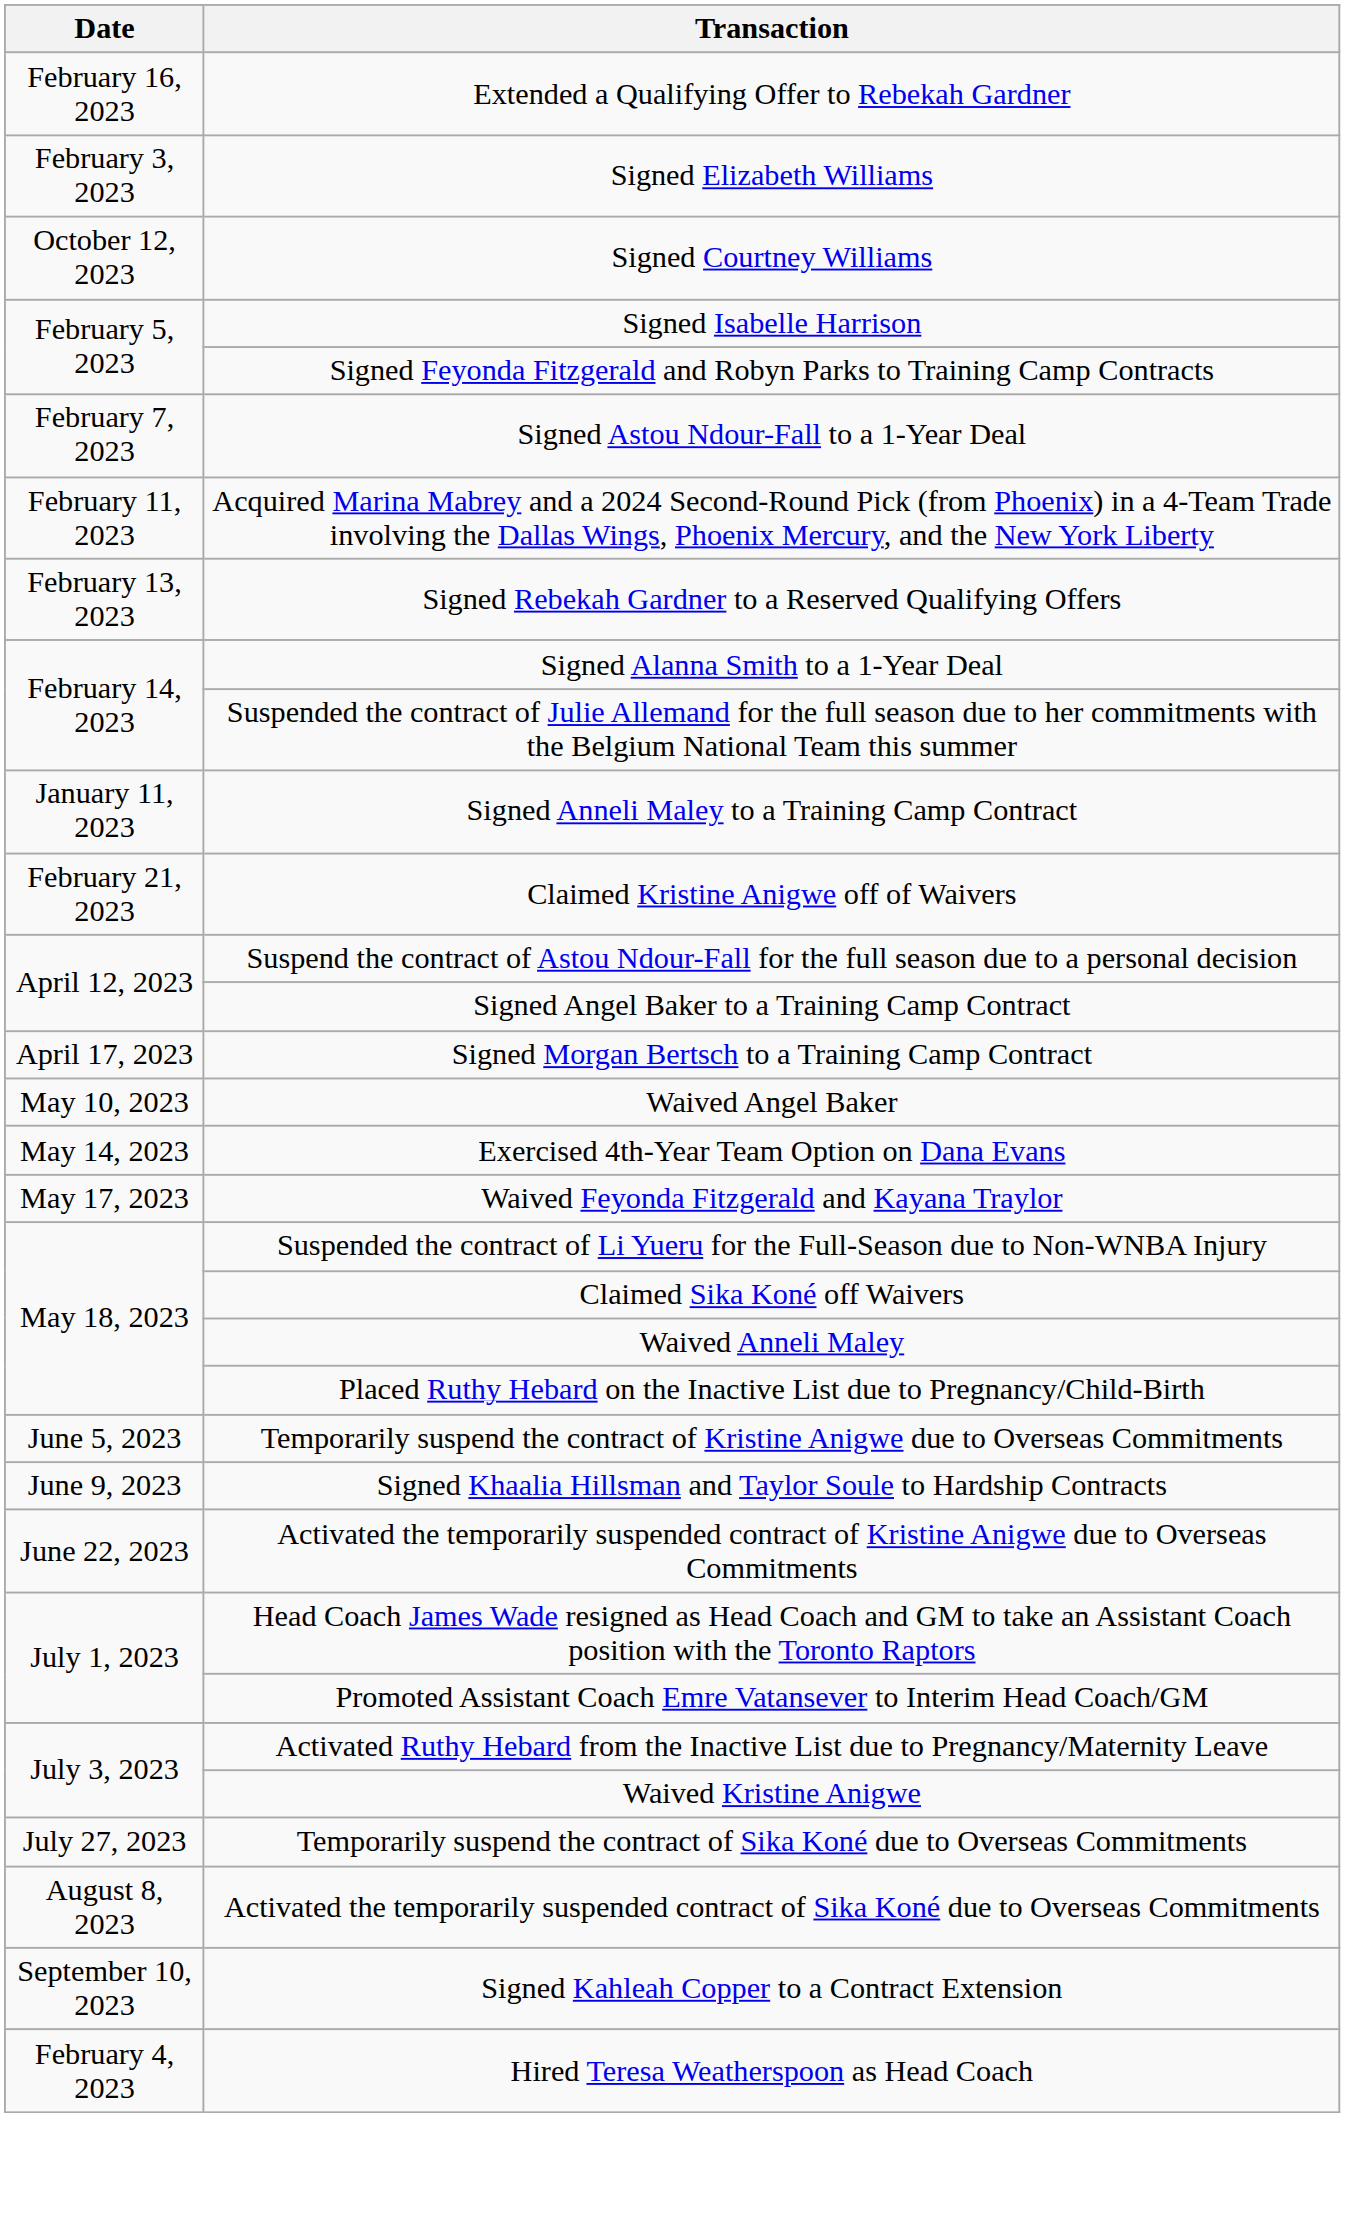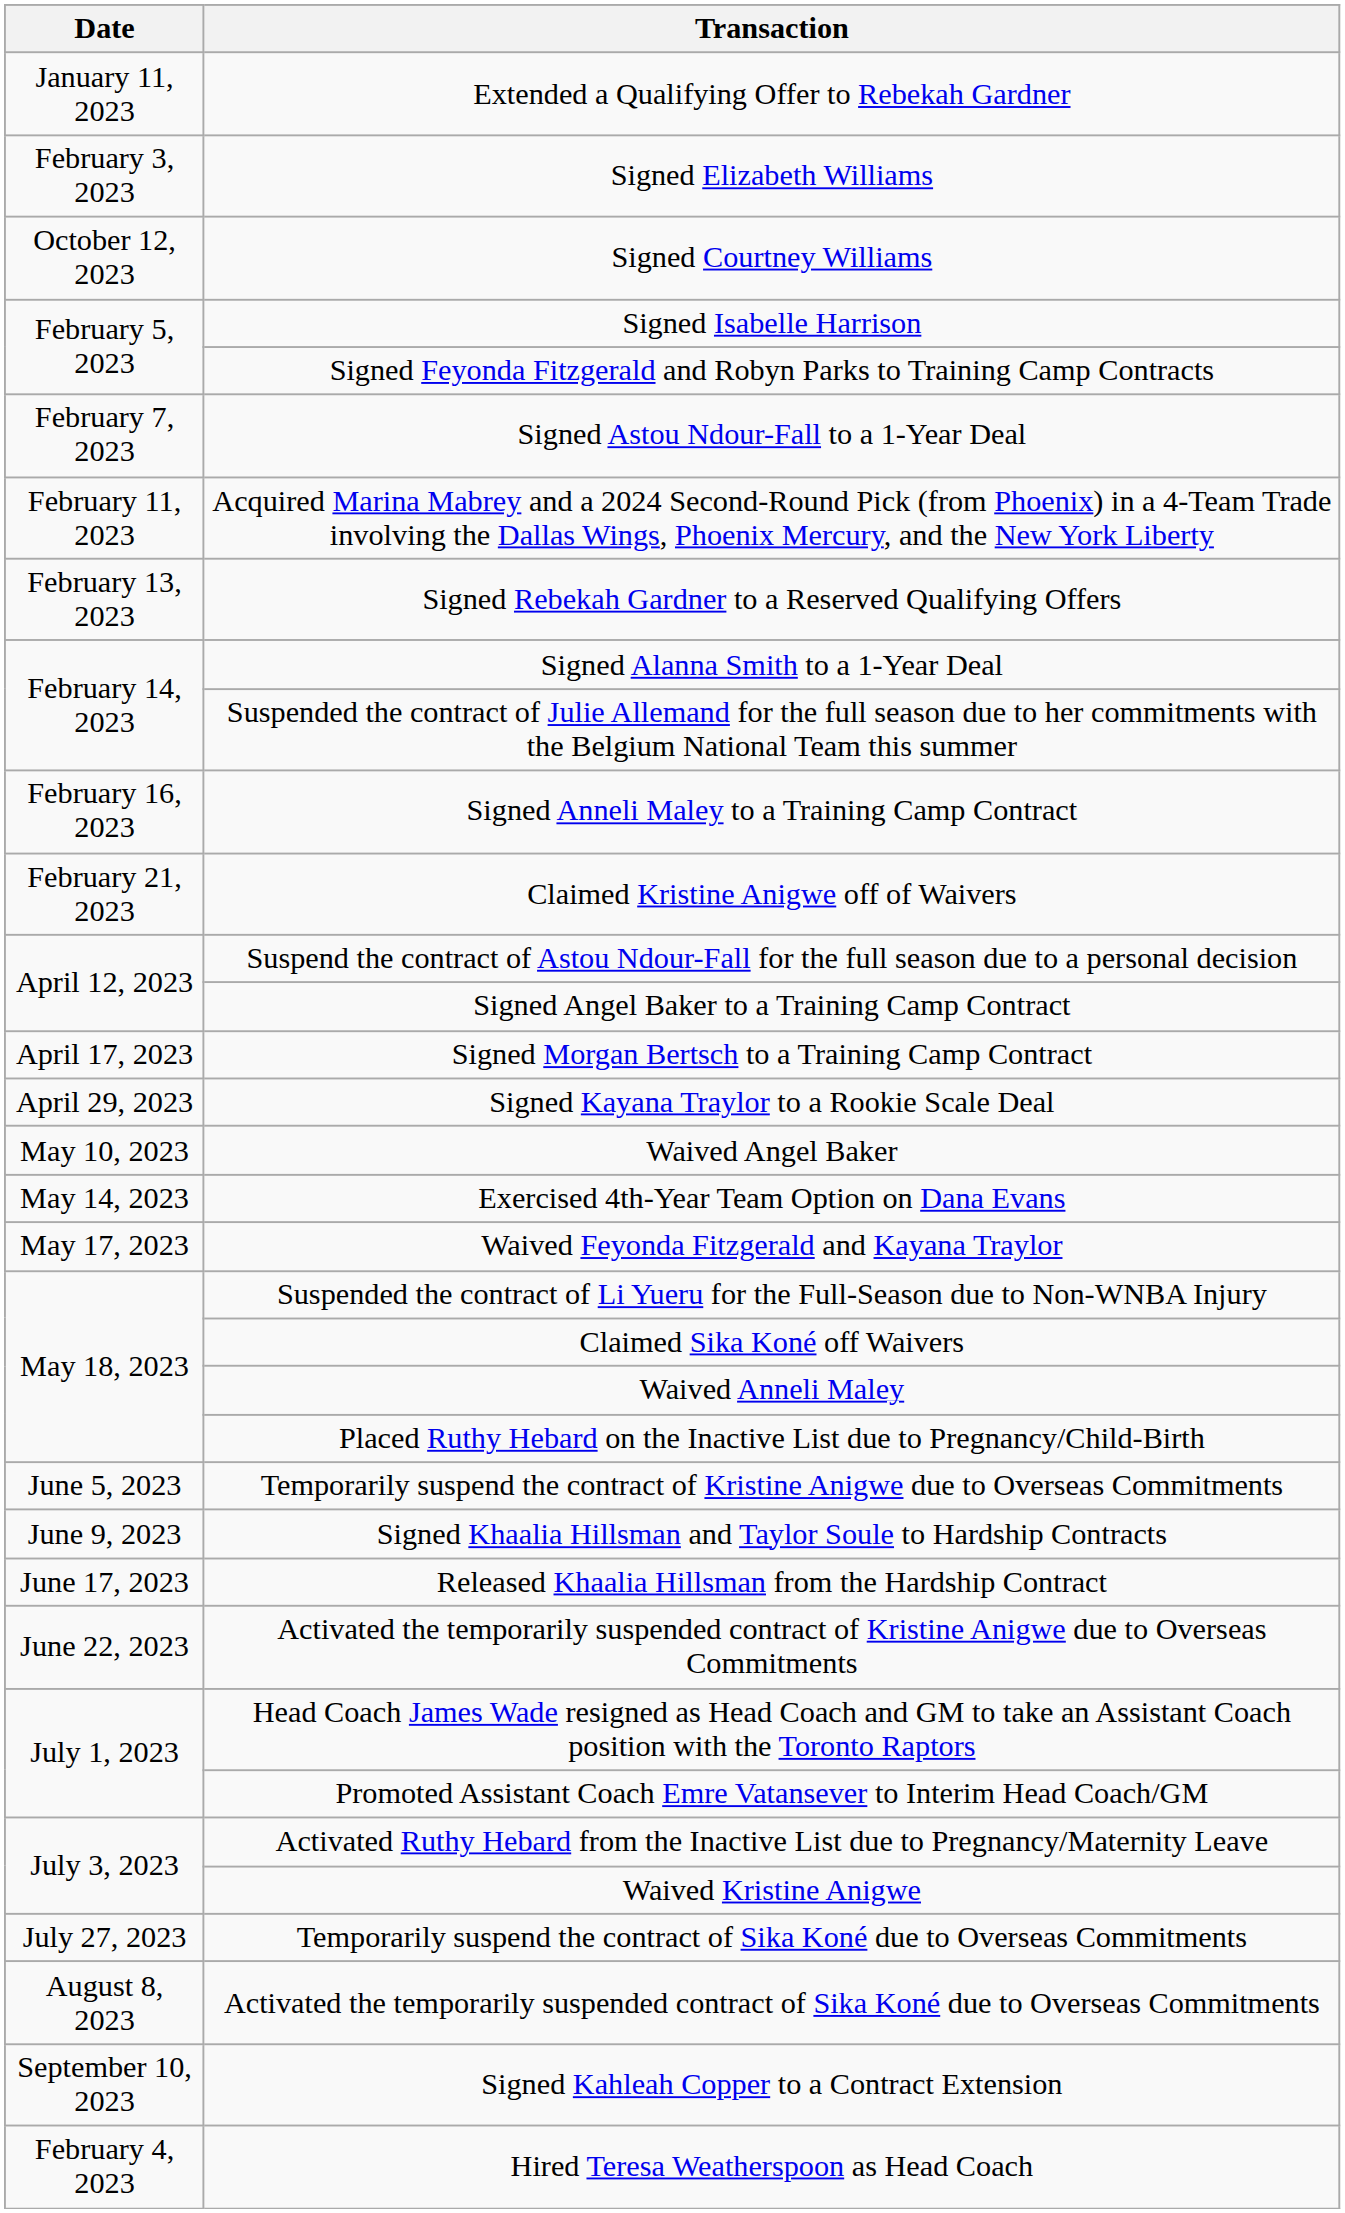(105, 93) February 16, 2023 -> (105, 93) January 11, 2023
(105, 811) January 11, 2023 -> (105, 811) February 16, 2023
+ row: (772, 1101)
+ row: (772, 1581)
